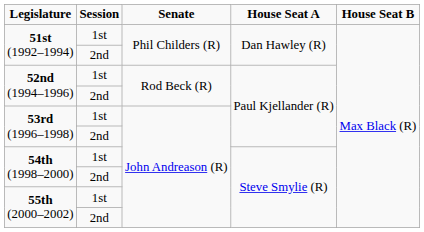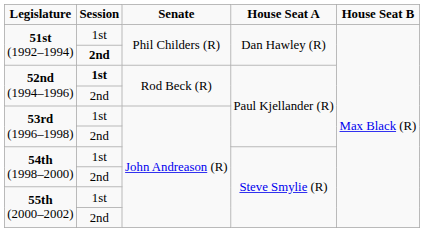(99, 55) normal -> (99, 55) bold
(99, 75) normal -> (99, 75) bold
